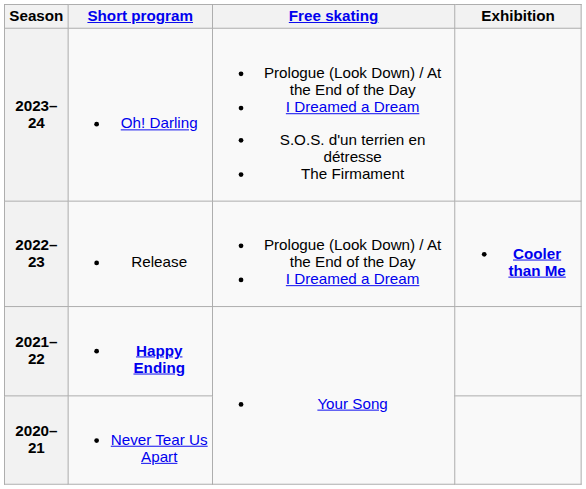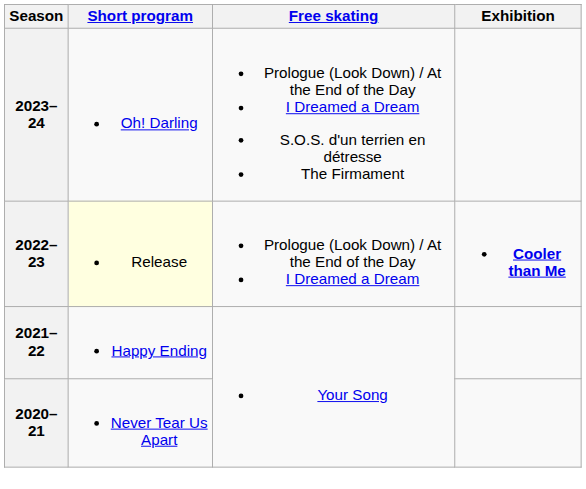(140, 262) no background -> (140, 262) lightyellow background
(140, 360) bold -> (140, 351) normal
